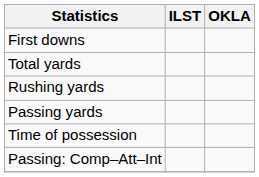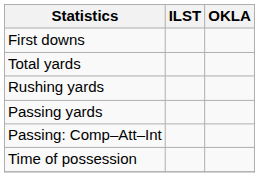rows swapped: (85, 159) <-> (72, 135)
